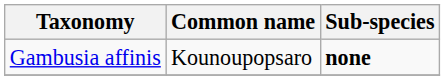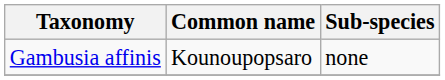(348, 57) bold -> (347, 57) normal
